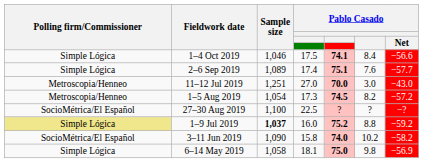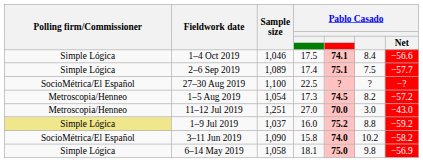(370, 70) 7.6 -> (370, 70) 7.5
rows swapped: (214, 111) <-> (214, 84)
(275, 124) bold -> (275, 124) normal
